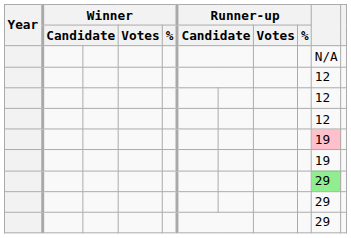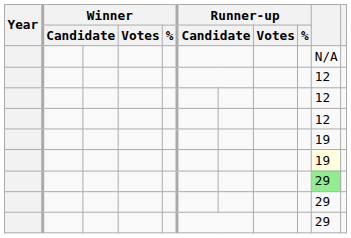(322, 139) pink background -> (322, 139) no background
(322, 160) no background -> (322, 160) lightyellow background
